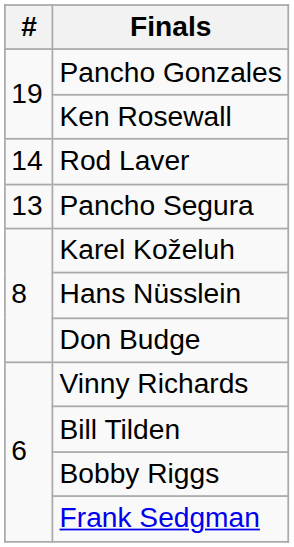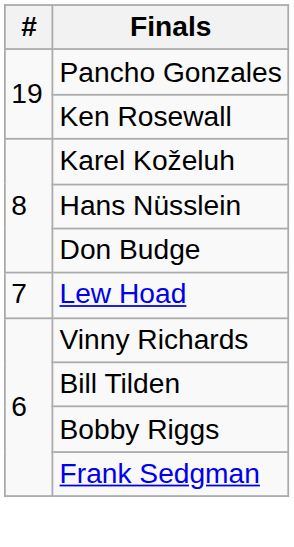- row: (125, 160)
- row: (157, 205)
+ row: (123, 294)
